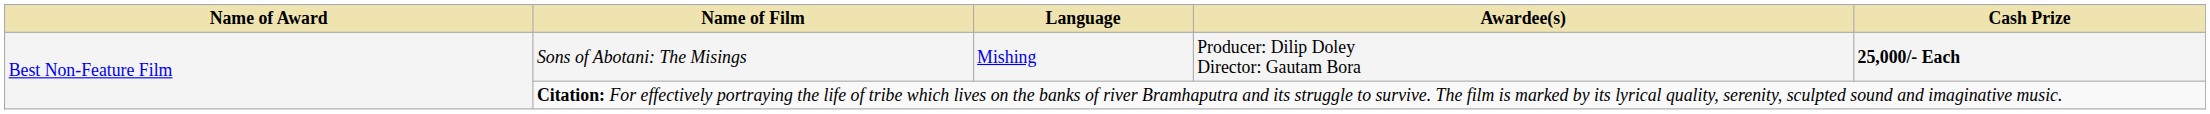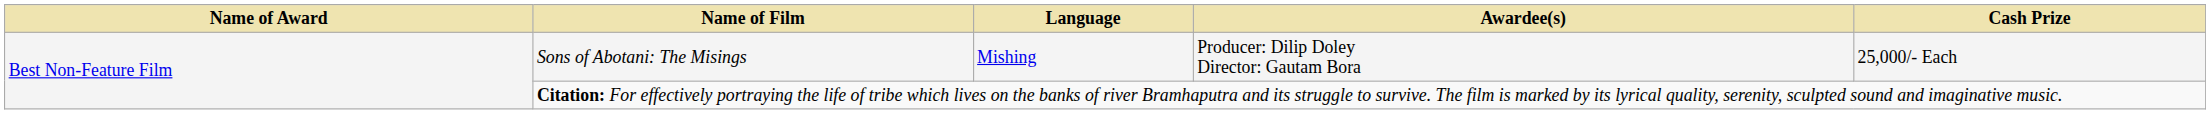(1909, 56) bold -> (1907, 56) normal
